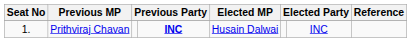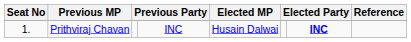(173, 29) bold -> (173, 29) normal
(319, 29) normal -> (319, 29) bold
